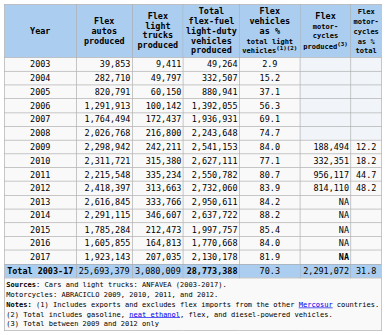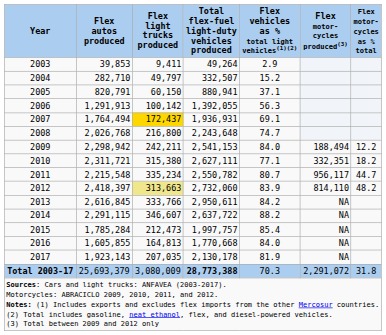(164, 119) no background -> (164, 119) gold background
(164, 188) no background -> (164, 188) khaki background
(344, 257) bold -> (344, 257) normal
